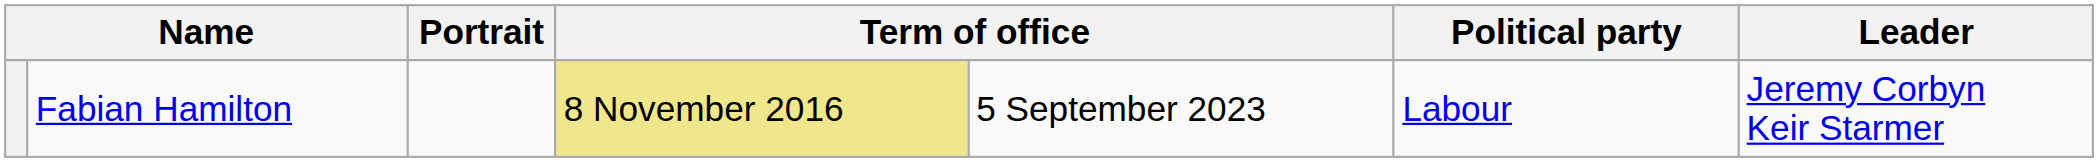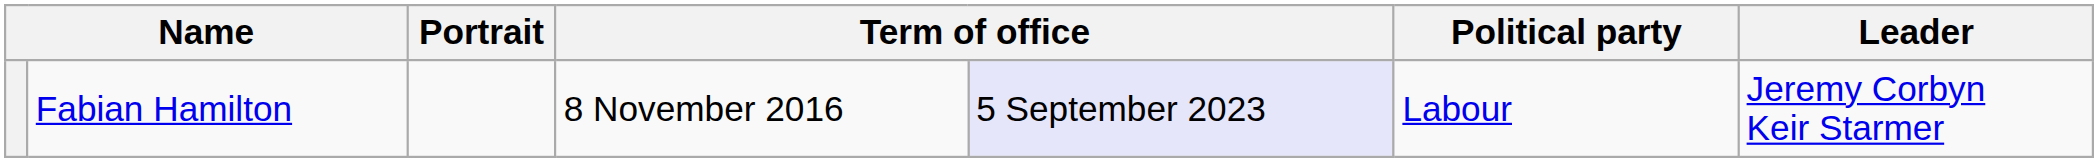(704, 108) khaki background -> (704, 108) no background
(1121, 108) no background -> (1121, 108) lavender background
